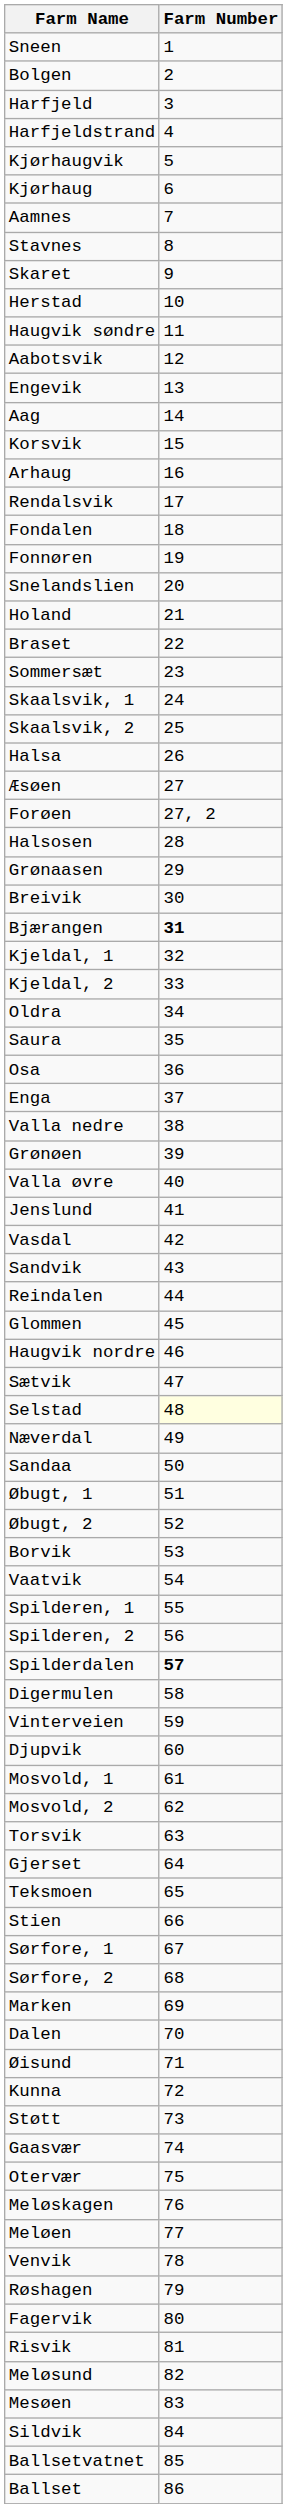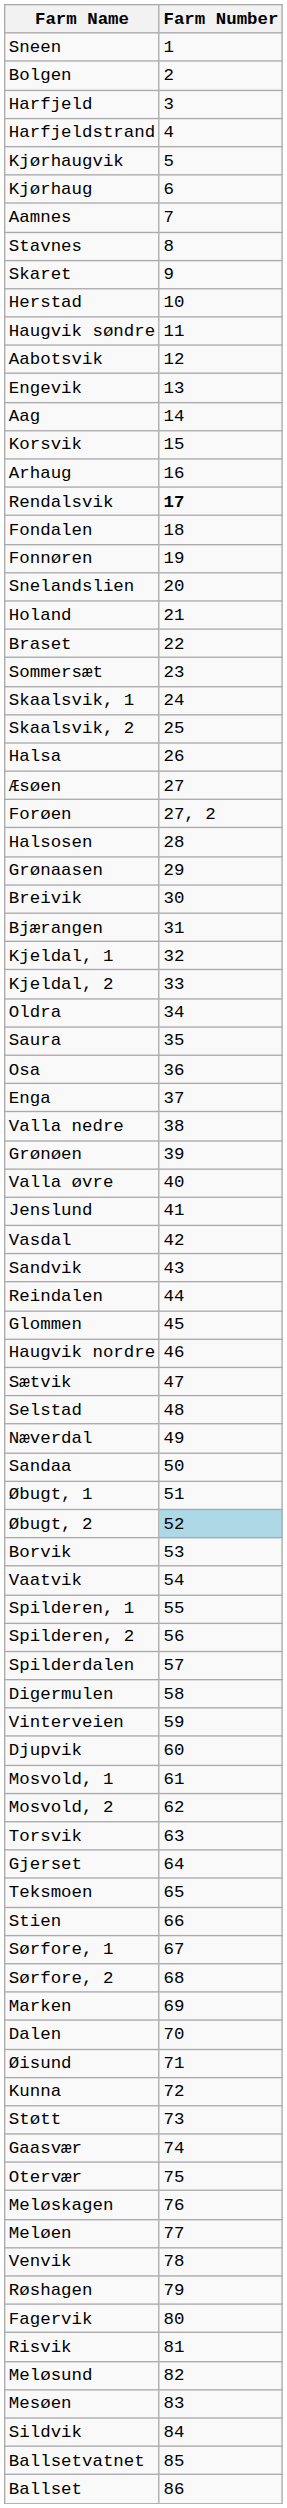(174, 502) normal -> (174, 502) bold
(174, 927) bold -> (174, 927) normal
(174, 1410) lightyellow background -> (174, 1410) no background
(174, 1524) no background -> (174, 1524) lightblue background
(174, 1666) bold -> (174, 1666) normal
